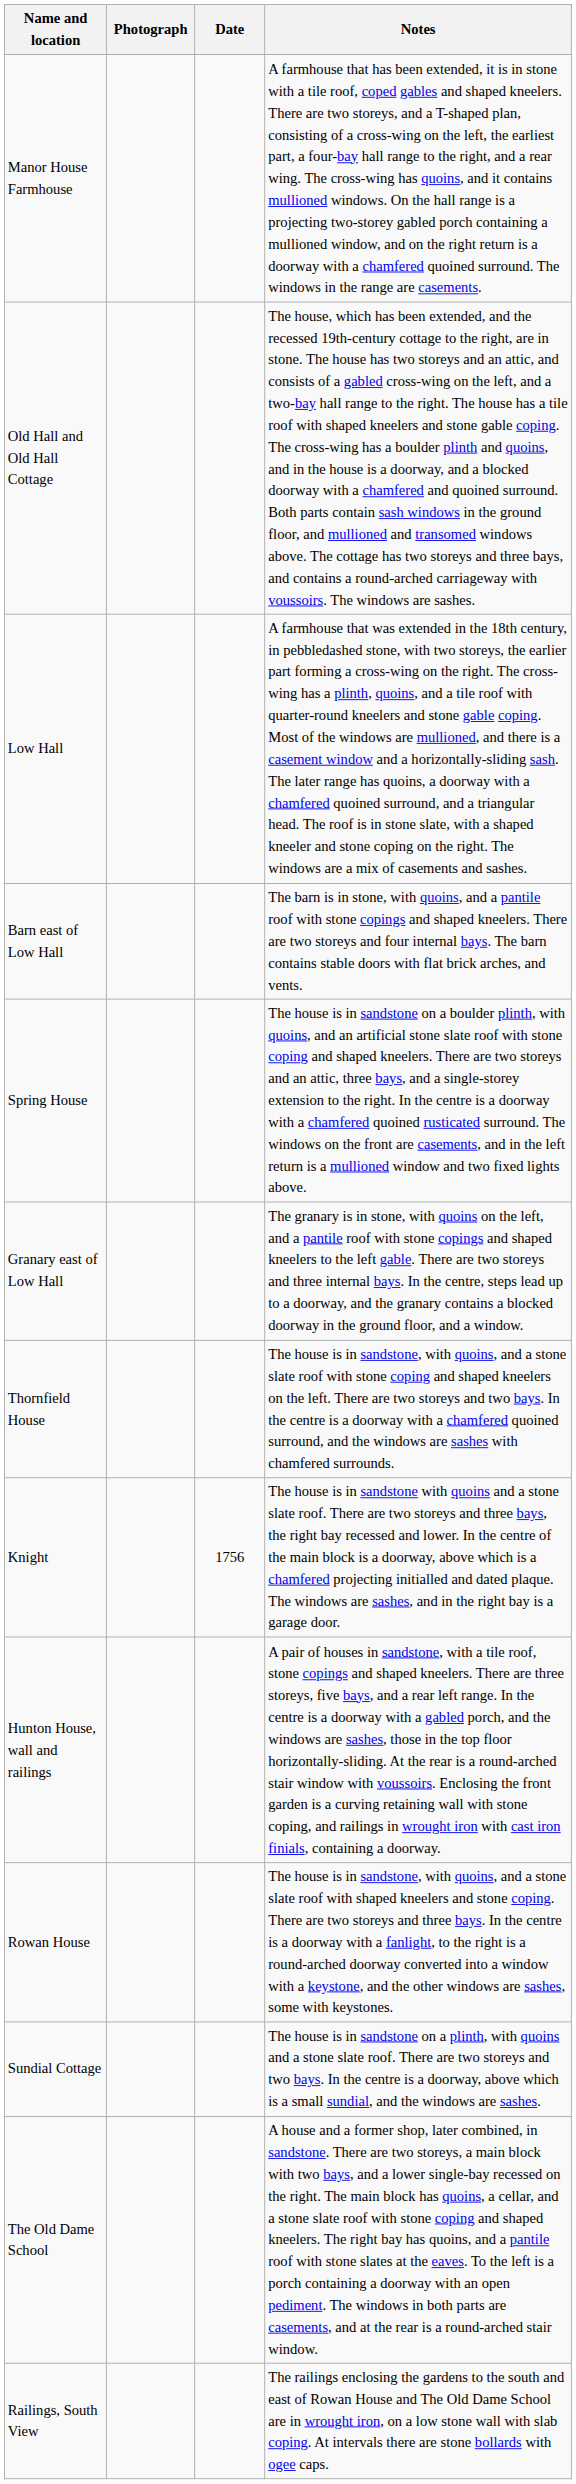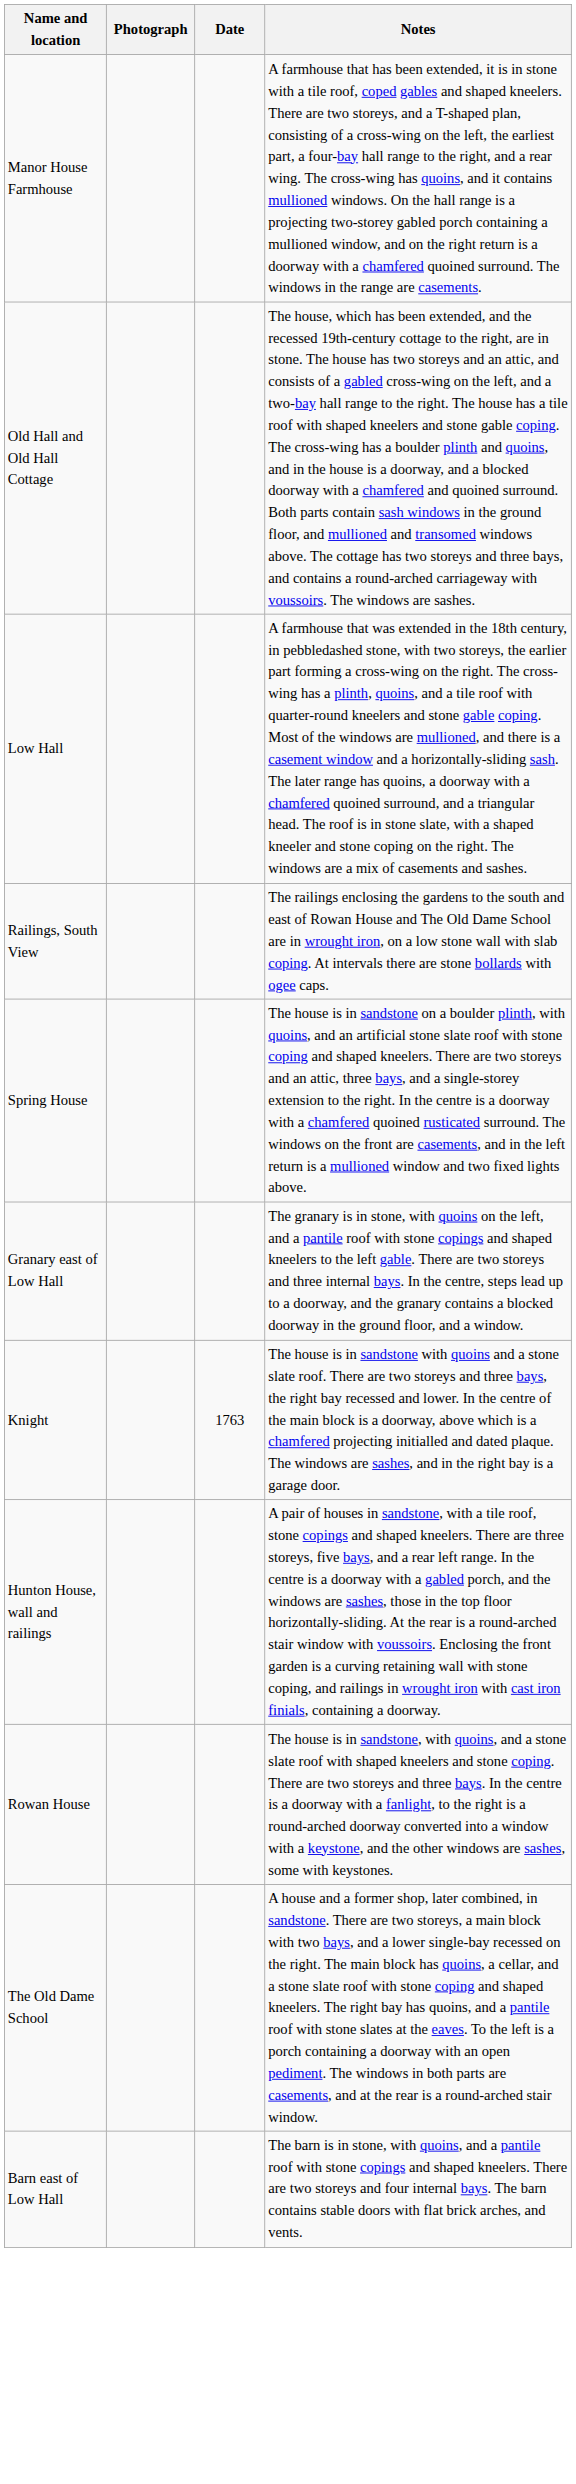rows swapped: (43, 941) <-> (53, 2421)
- row: (39, 1408)
(230, 1557) 1756 -> (230, 1419) 1763
- row: (55, 2069)
